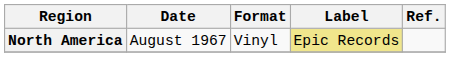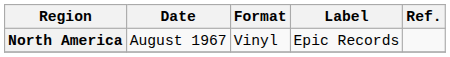(346, 40) khaki background -> (346, 40) no background
